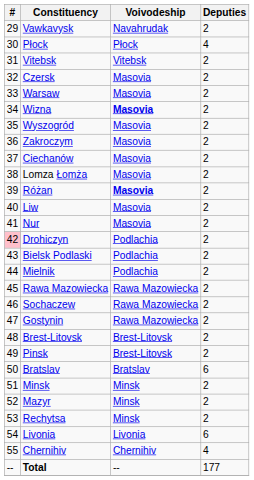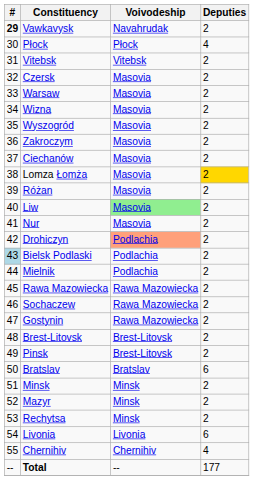(12, 28) normal -> (12, 28) bold
(133, 110) bold -> (132, 110) normal
(206, 175) no background -> (206, 175) gold background
(133, 191) bold -> (132, 191) normal
(132, 207) no background -> (132, 207) lightgreen background
(12, 239) pink background -> (12, 239) no background
(135, 239) no background -> (135, 239) lightsalmon background
(12, 256) no background -> (12, 256) lightblue background
